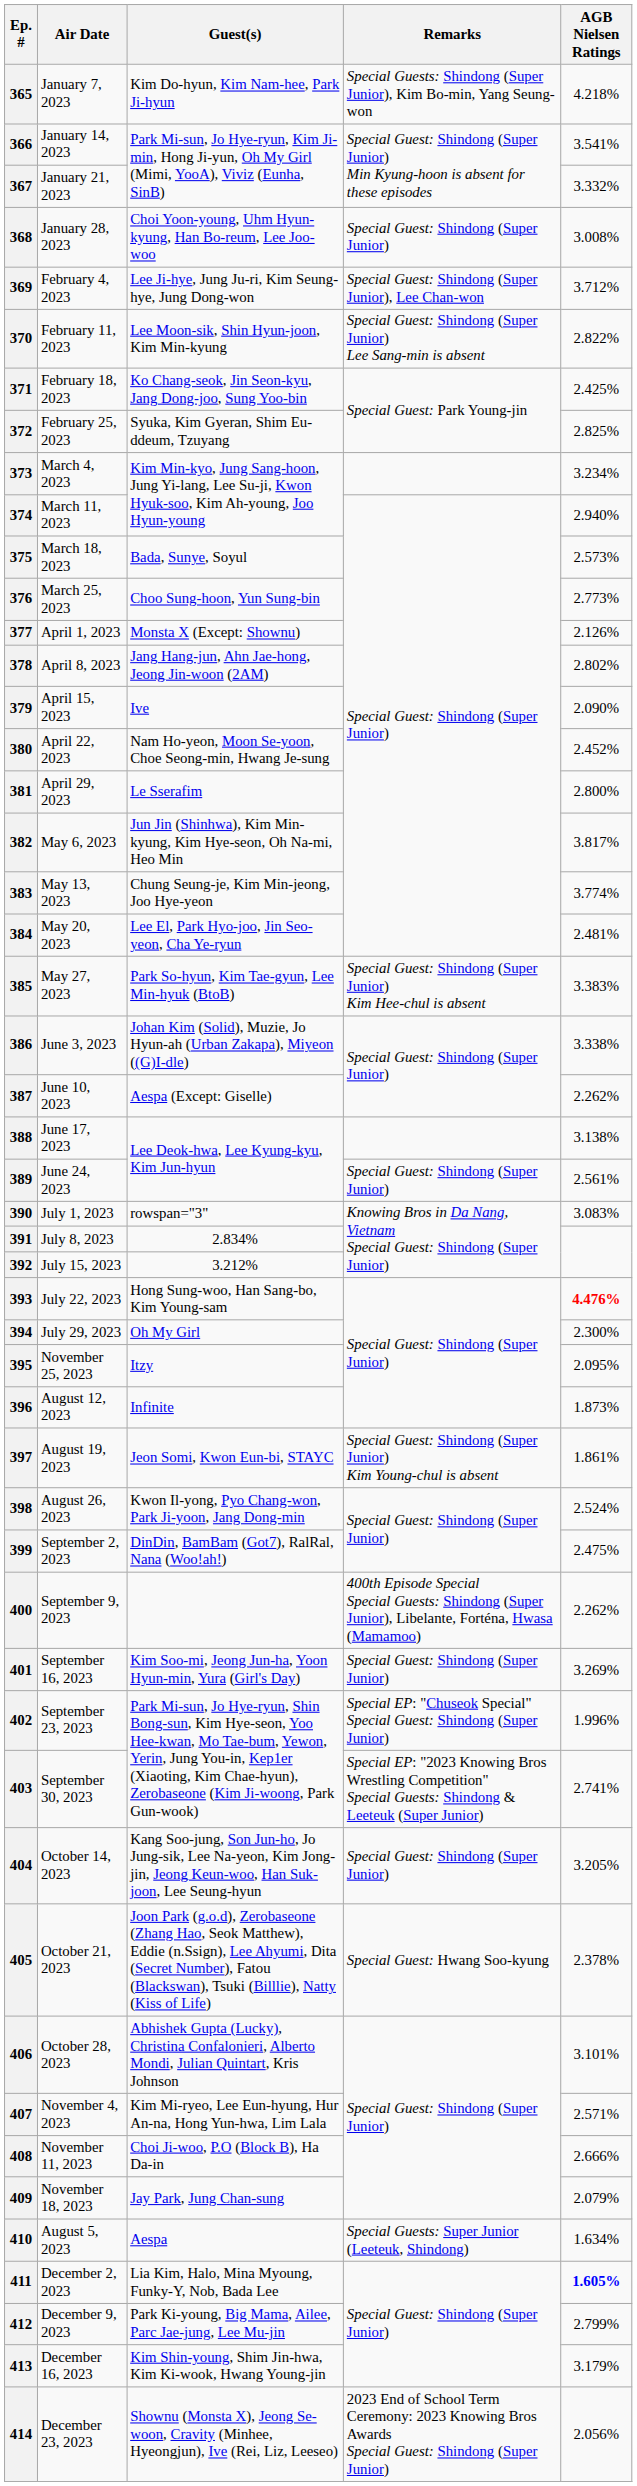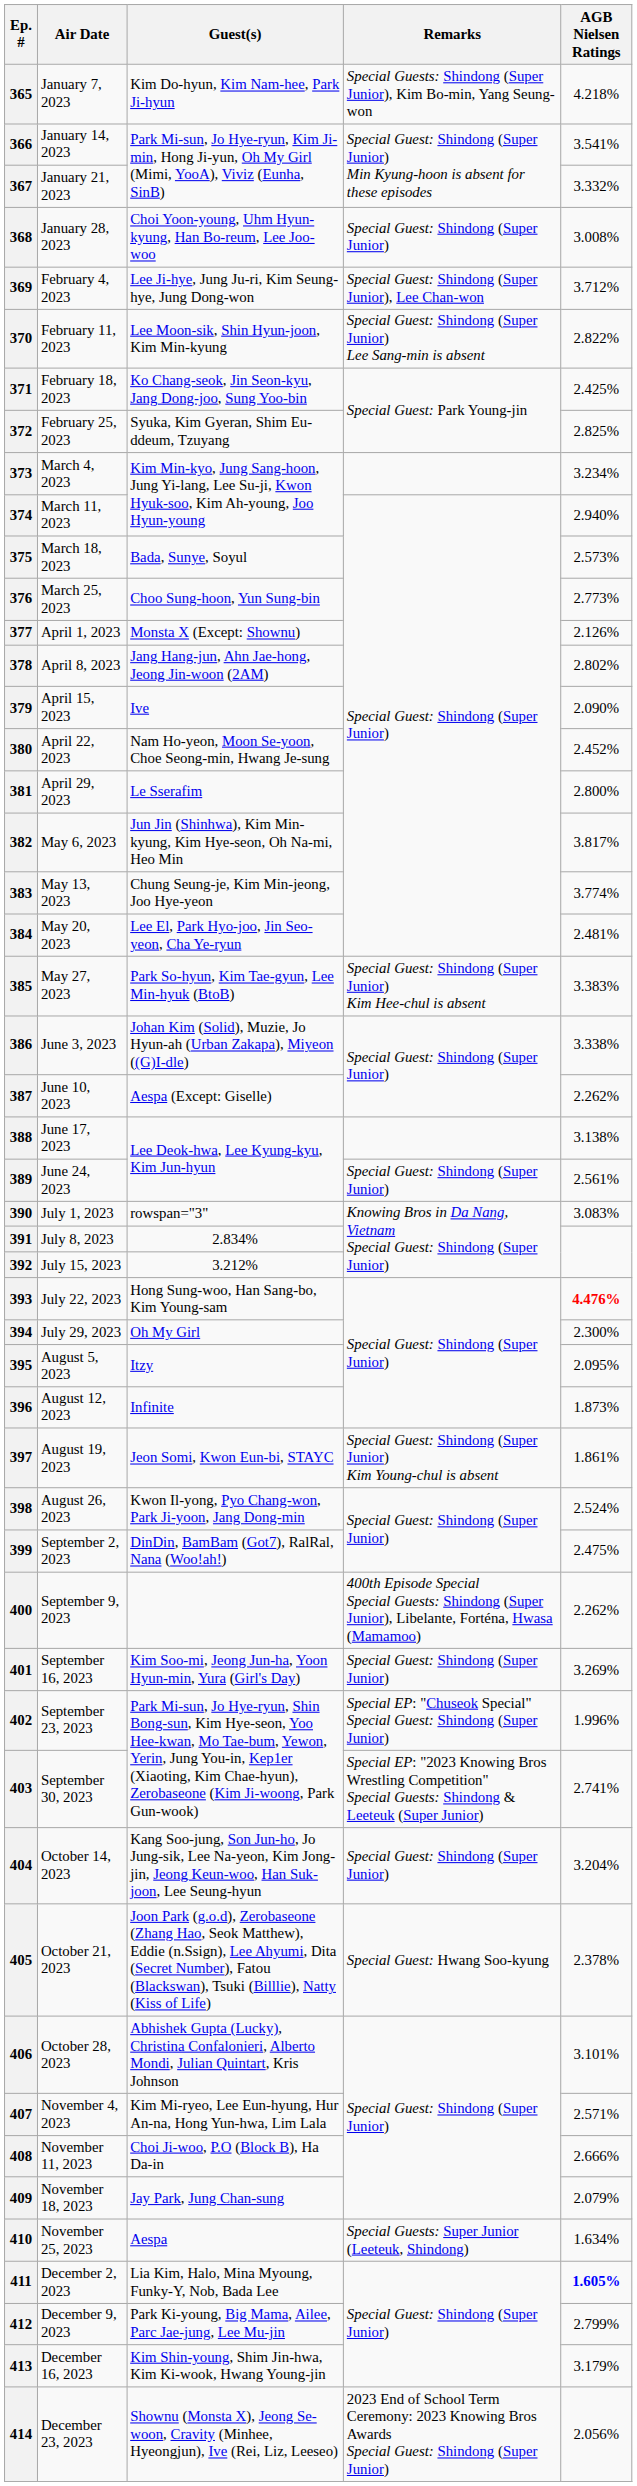(72, 1365) November 25, 2023 -> (70, 1365) August 5, 2023
(596, 1865) 3.205% -> (596, 1865) 3.204%
(70, 2240) August 5, 2023 -> (72, 2240) November 25, 2023
